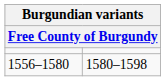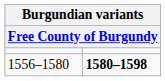(116, 64) normal -> (116, 64) bold
